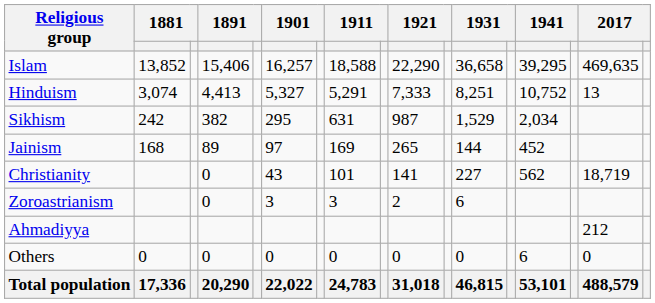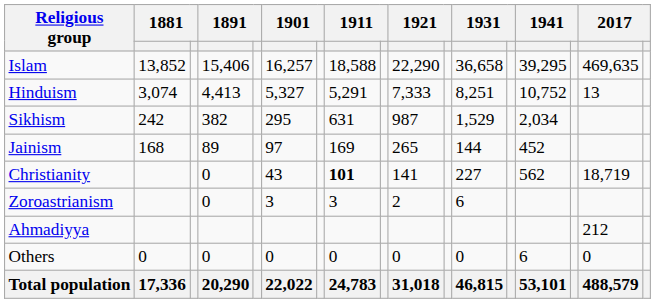(342, 174) normal -> (342, 174) bold
